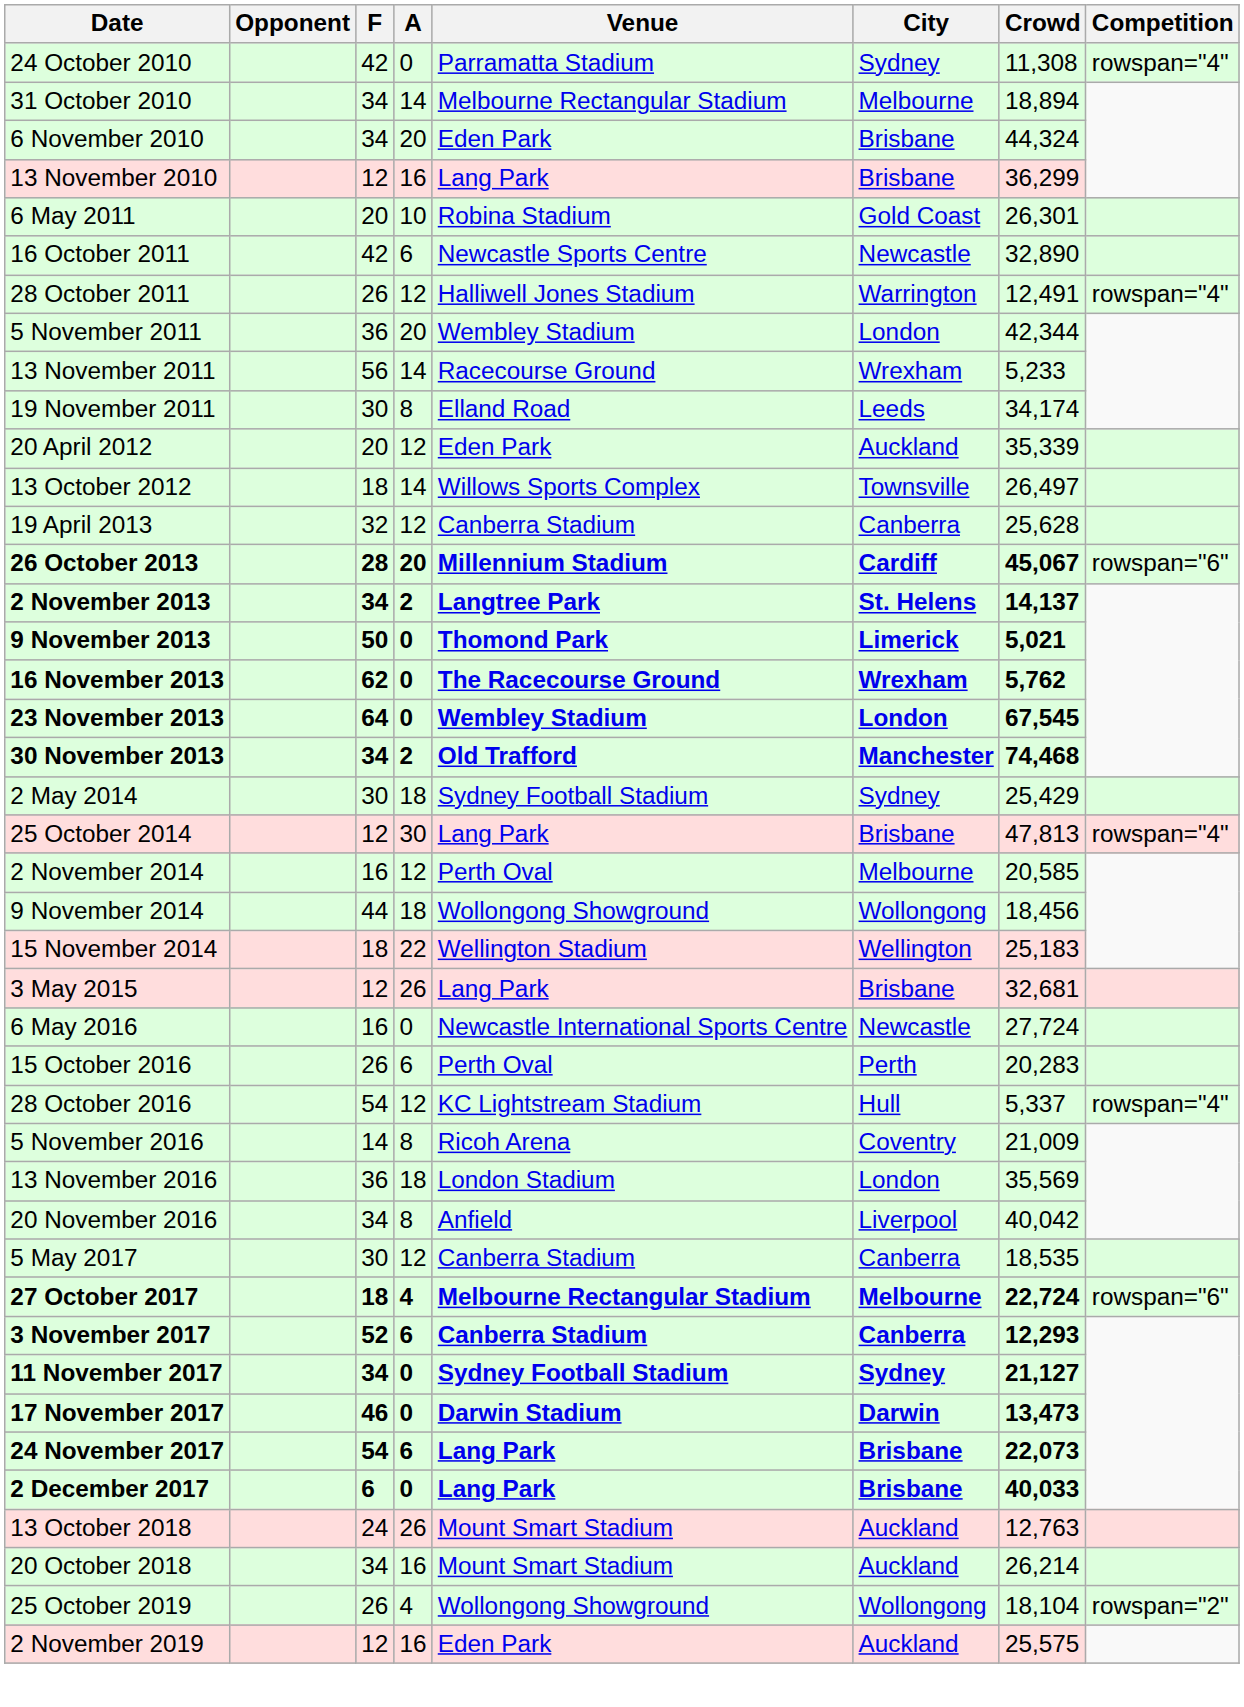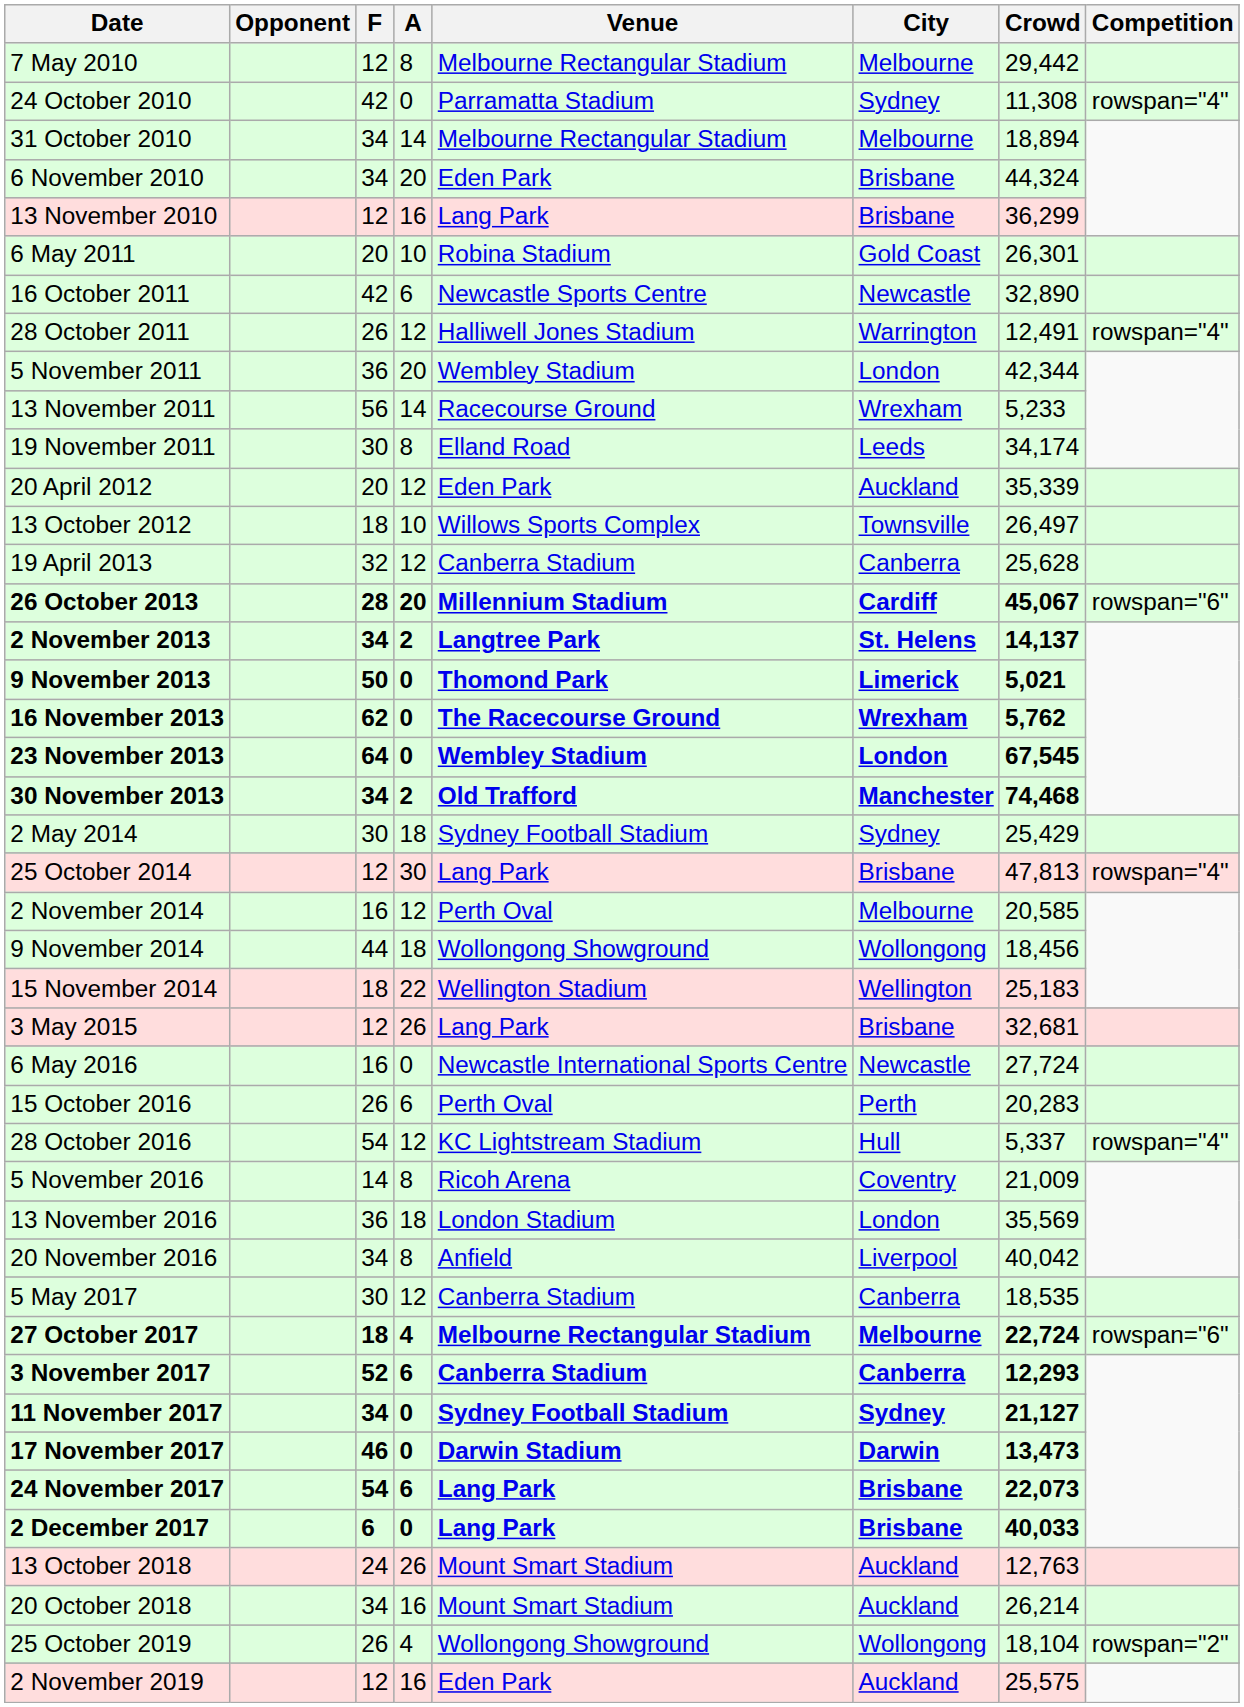+ row: (74, 62)
(413, 486) 14 -> (413, 525) 10
